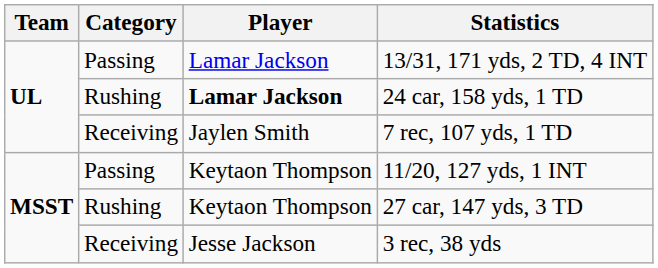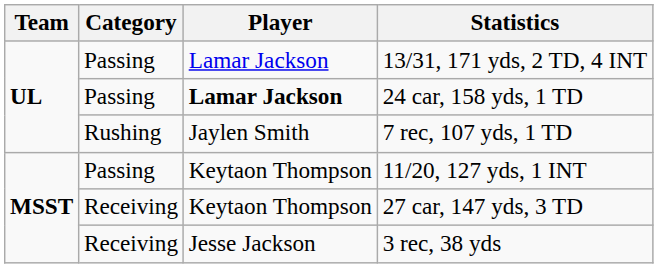(123, 96) Rushing -> (119, 96) Passing
(131, 133) Receiving -> (123, 133) Rushing
(123, 206) Rushing -> (131, 206) Receiving
